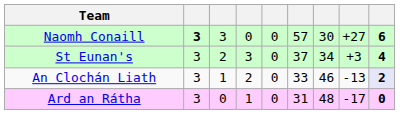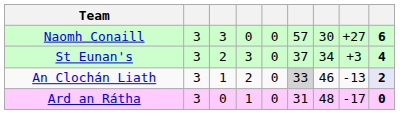(197, 36) bold -> (197, 36) normal
(301, 78) no background -> (301, 78) lightgrey background
